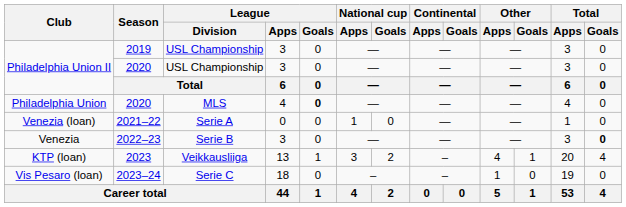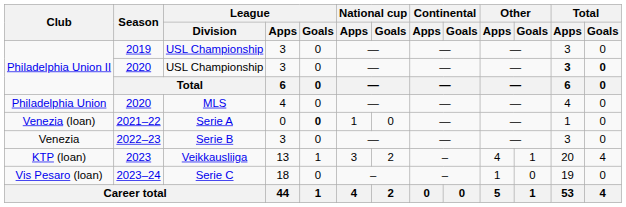(568, 67) normal -> (568, 67) bold
(603, 67) normal -> (603, 67) bold
(318, 103) bold -> (318, 103) normal
(318, 121) normal -> (318, 121) bold
(603, 139) bold -> (603, 139) normal
